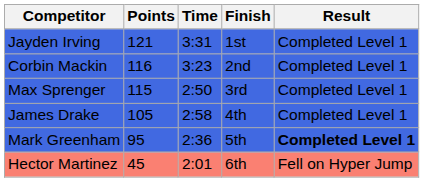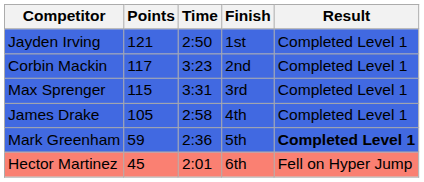(197, 41) 3:31 -> (197, 41) 2:50
(140, 66) 116 -> (140, 66) 117
(197, 90) 2:50 -> (197, 90) 3:31
(136, 139) 95 -> (136, 139) 59
